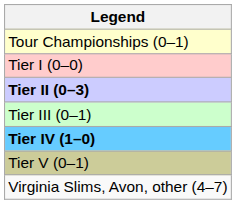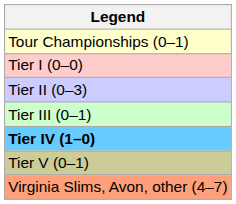(49, 90) bold -> (48, 90) normal
(118, 187) no background -> (118, 187) lightsalmon background
